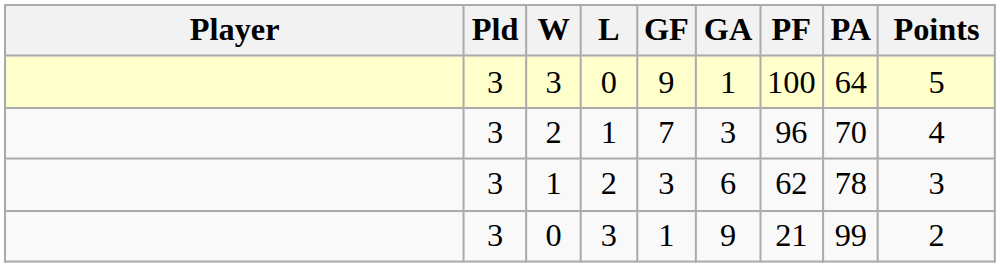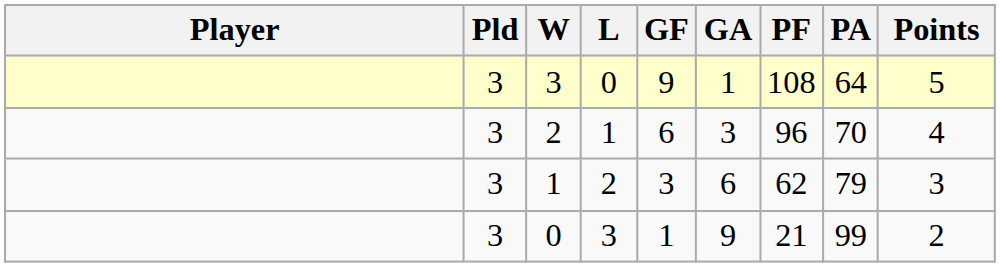(791, 81) 100 -> (791, 81) 108
(666, 132) 7 -> (666, 132) 6
(851, 183) 78 -> (851, 183) 79
